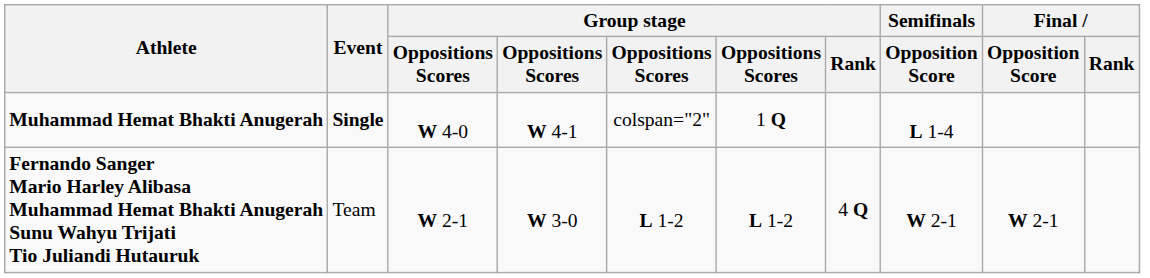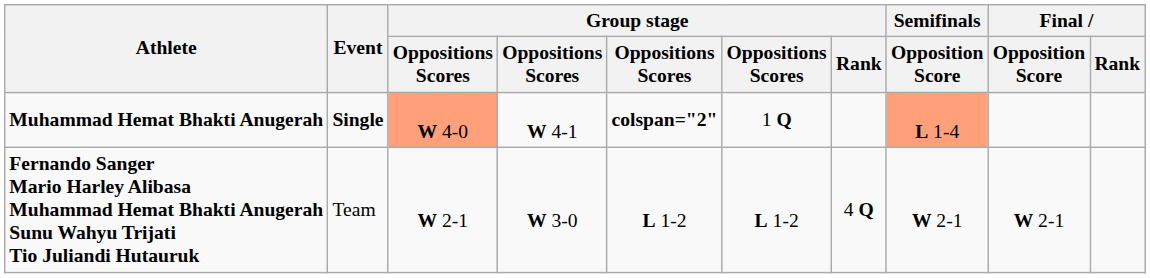(443, 130) no background -> (443, 130) lightsalmon background
(662, 119) normal -> (664, 119) bold
(932, 130) no background -> (937, 130) lightsalmon background
